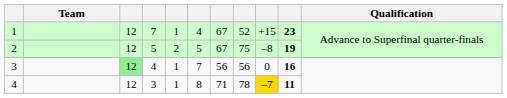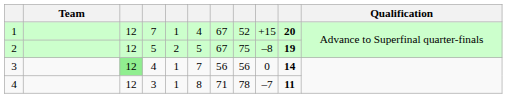(290, 31) 23 -> (290, 31) 20
(290, 66) 16 -> (290, 66) 14
(267, 84) gold background -> (267, 84) no background
